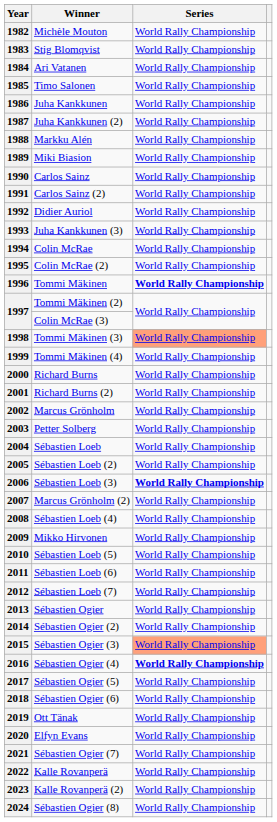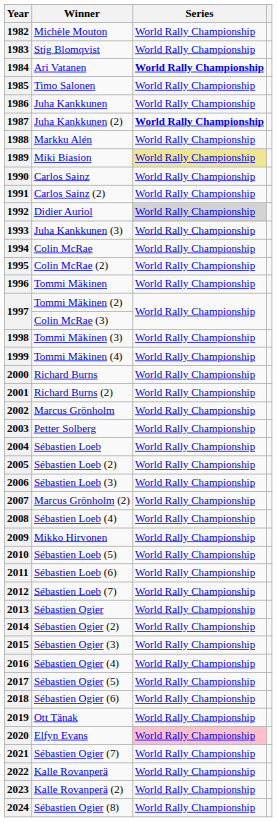(195, 68) normal -> (200, 68) bold
(195, 122) normal -> (200, 122) bold
(195, 158) no background -> (195, 158) khaki background
(195, 212) no background -> (195, 212) lightgrey background
(200, 284) bold -> (195, 284) normal
(195, 338) lightsalmon background -> (195, 338) no background
(200, 483) bold -> (195, 483) normal
(195, 645) lightsalmon background -> (195, 645) no background
(200, 663) bold -> (195, 663) normal
(195, 735) no background -> (195, 735) pink background
